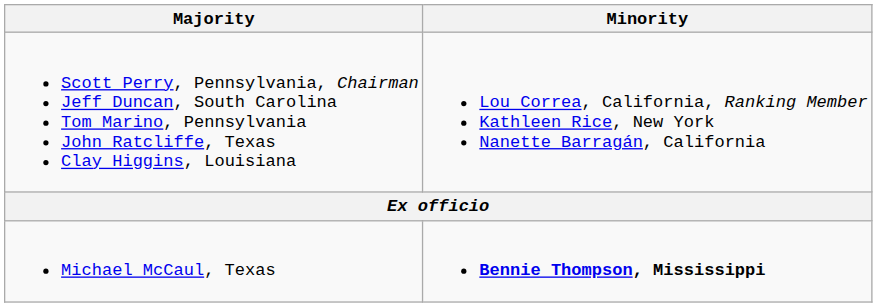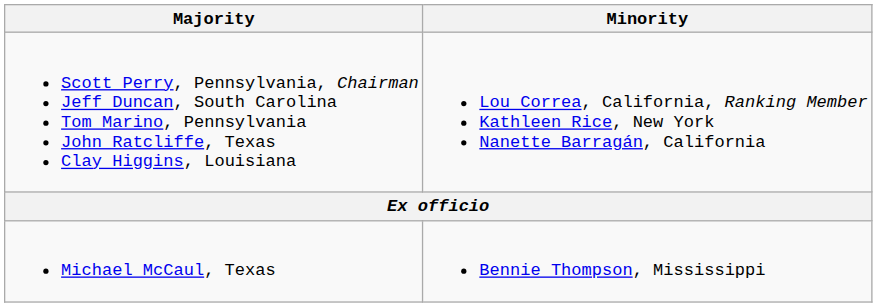(647, 271) bold -> (647, 271) normal
